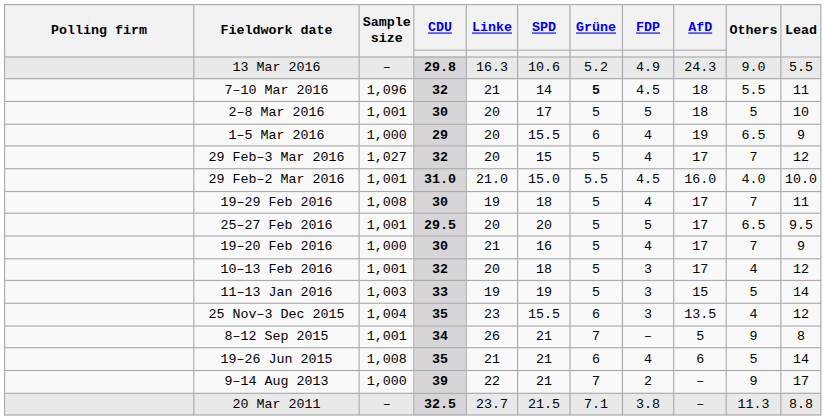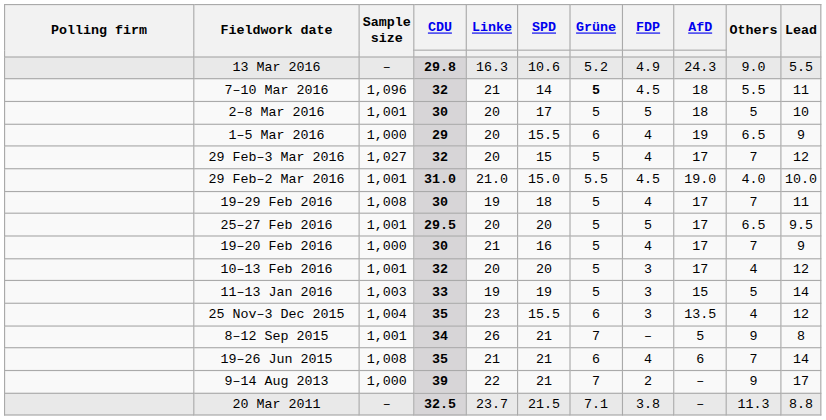(700, 180) 16.0 -> (700, 180) 19.0
(544, 269) 18 -> (544, 269) 20
(753, 359) 5 -> (753, 359) 7
